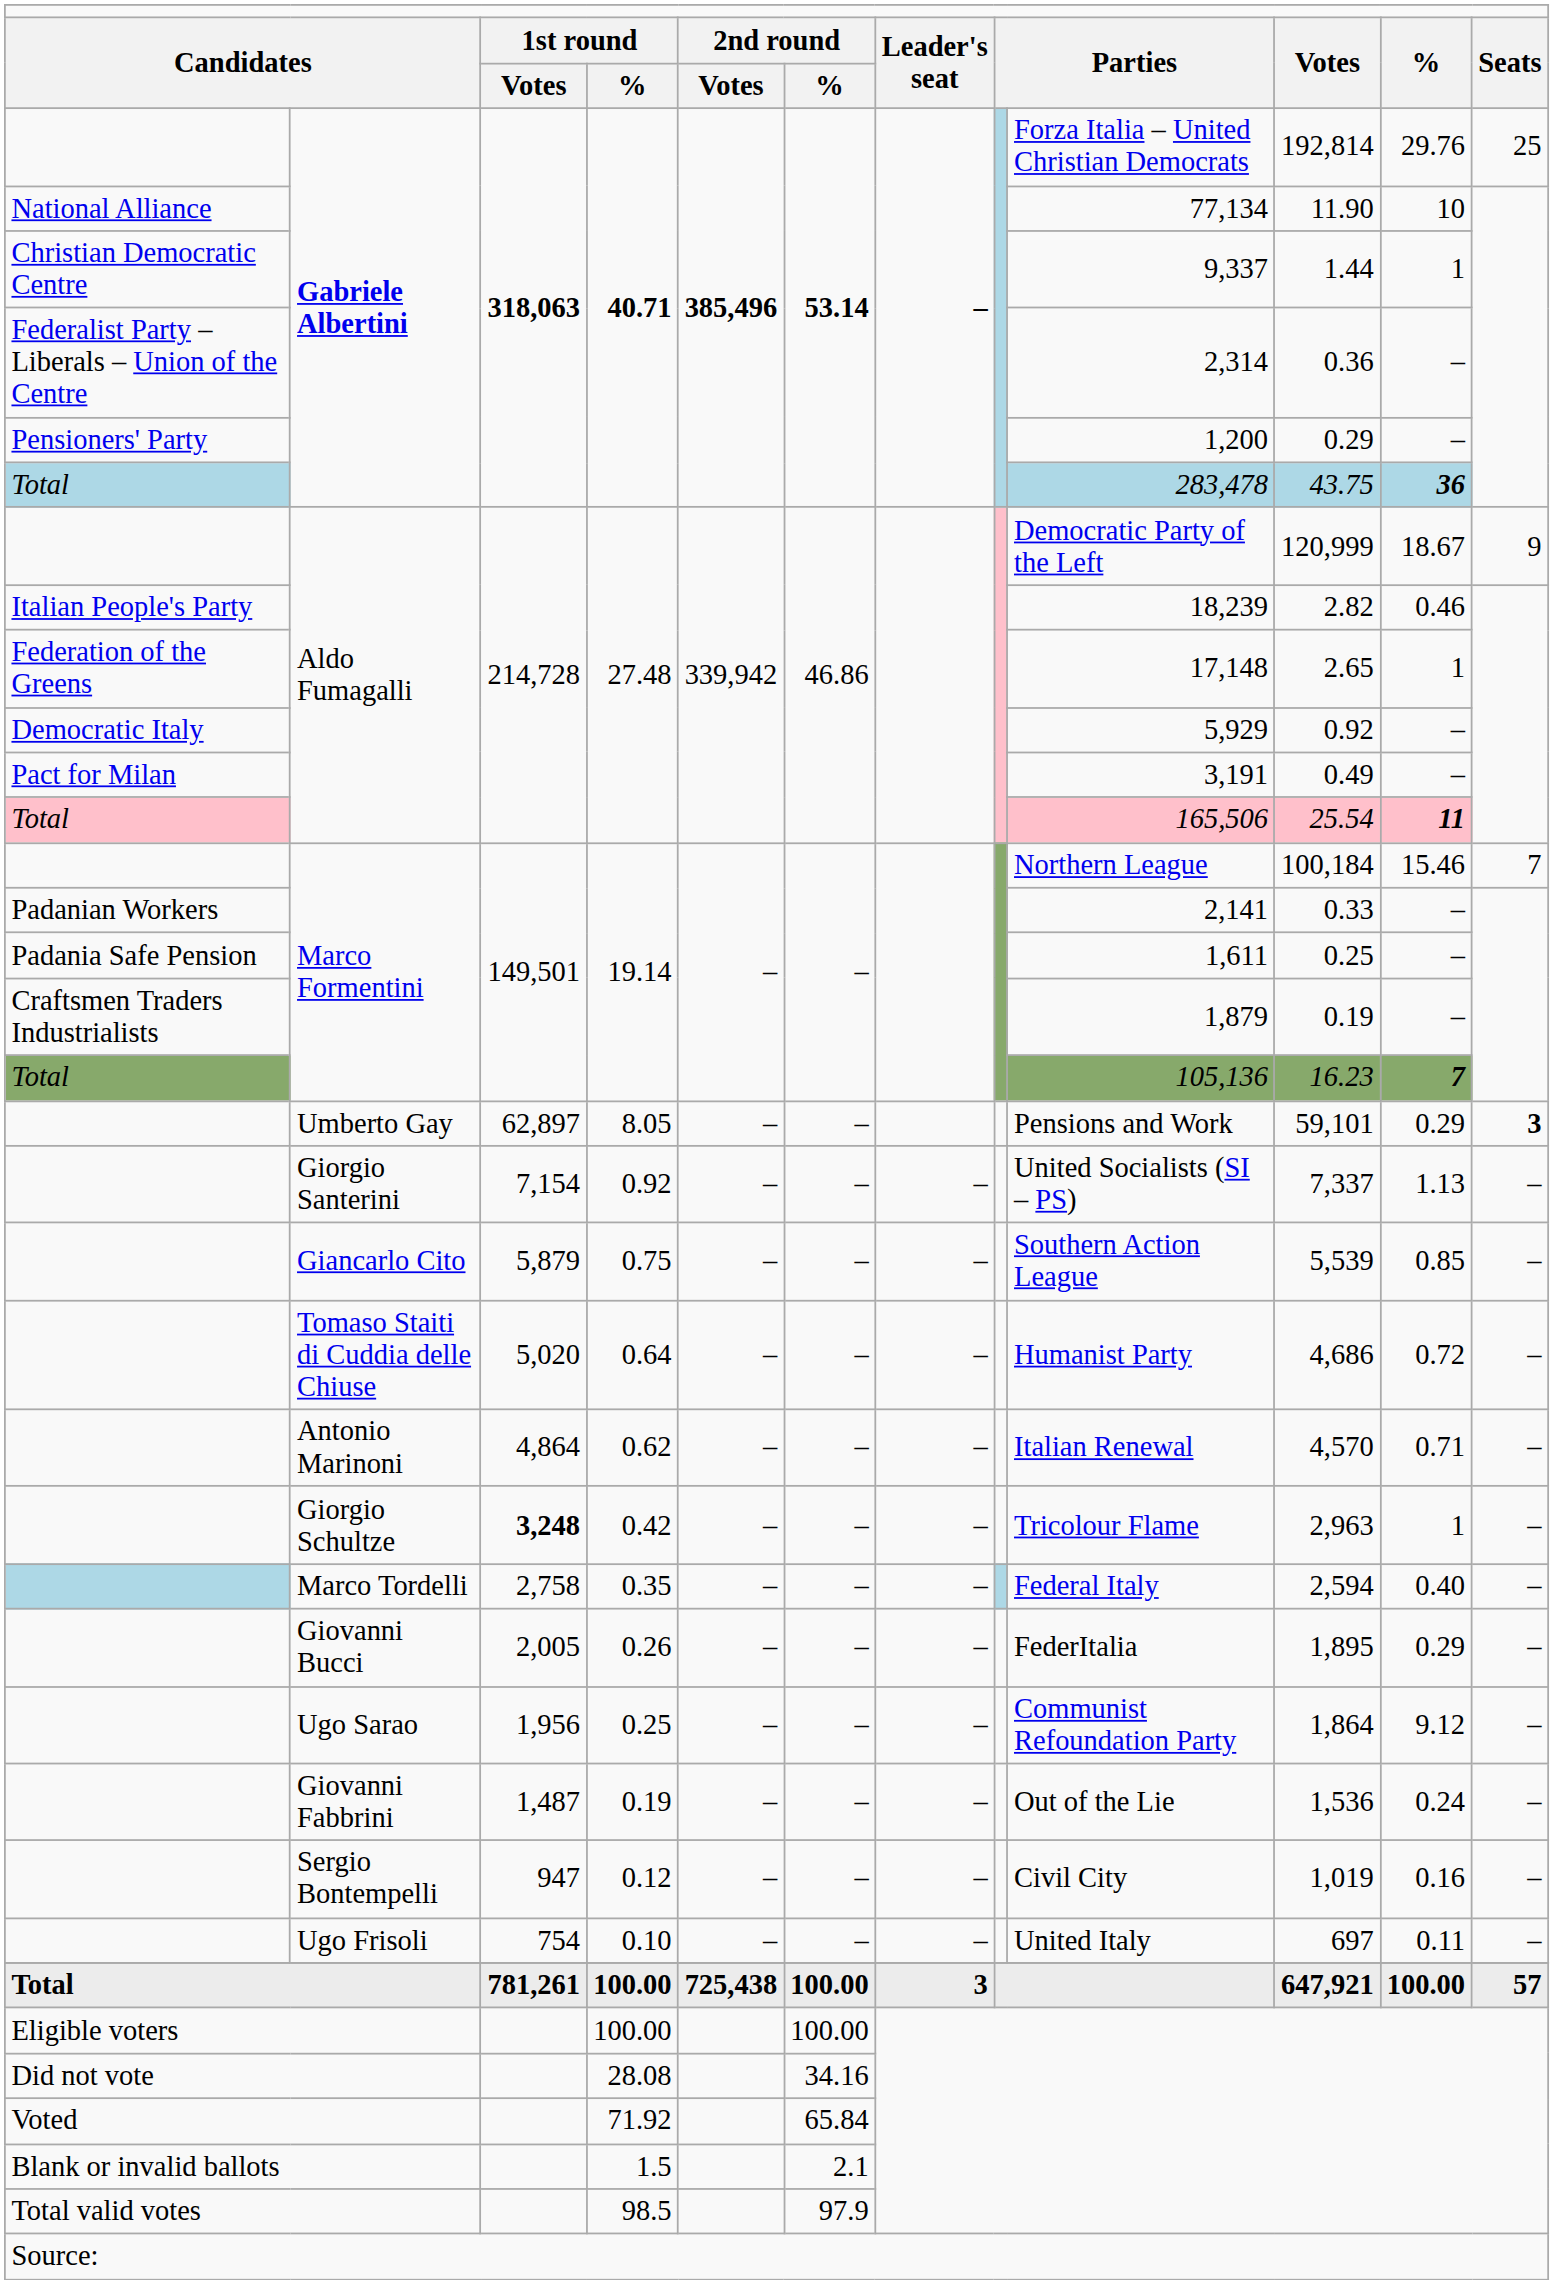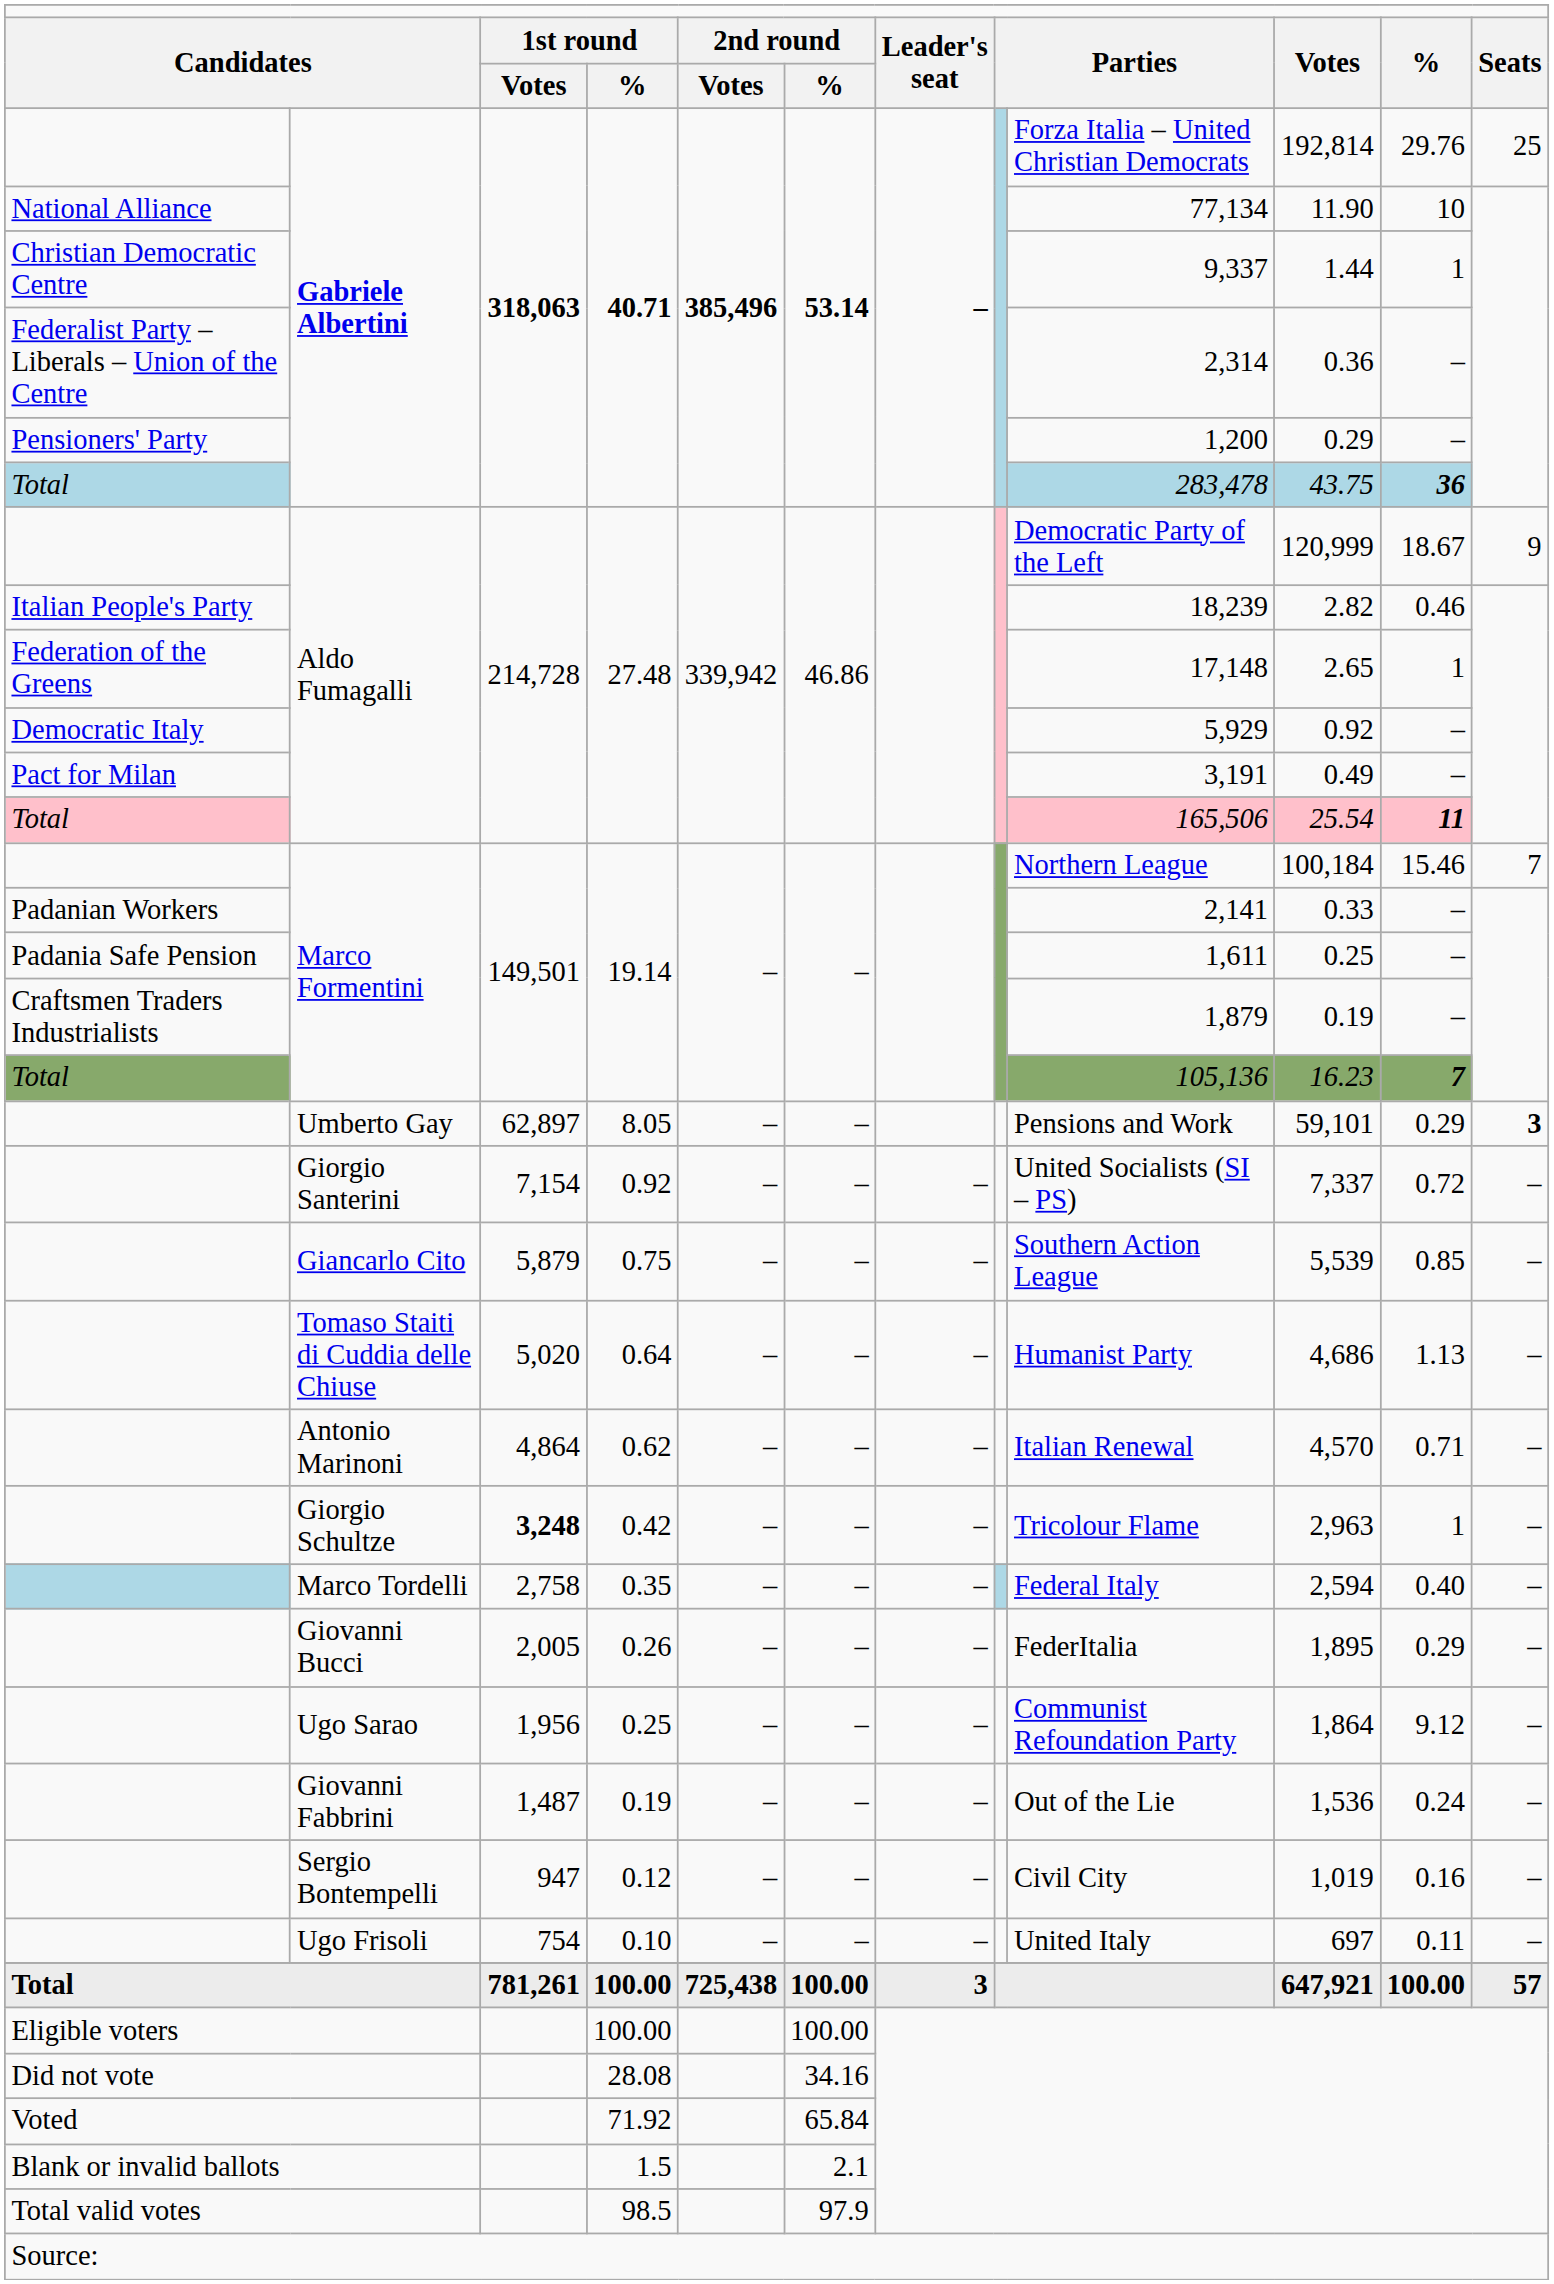(1440, 1183) 1.13 -> (1440, 1183) 0.72
(1440, 1354) 0.72 -> (1440, 1354) 1.13
